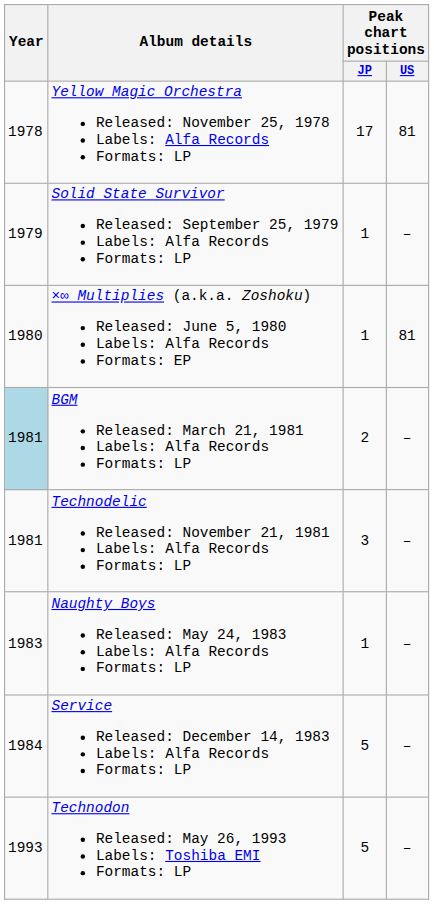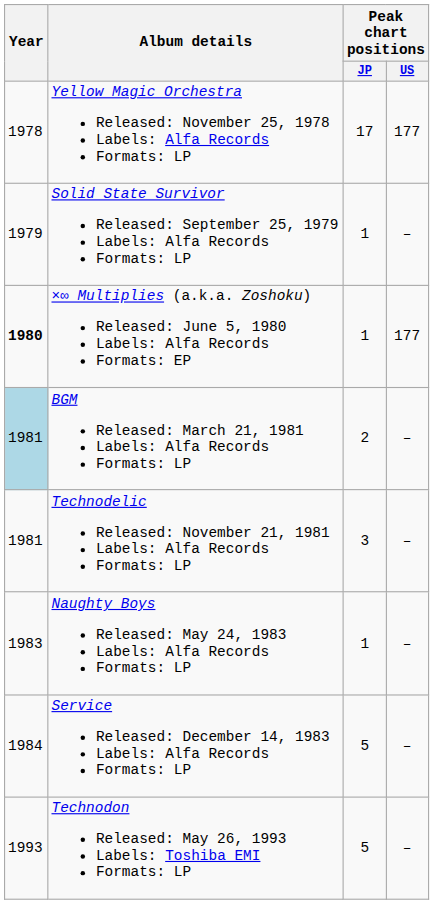(407, 132) 81 -> (407, 132) 177
(25, 336) normal -> (25, 336) bold
(407, 336) 81 -> (407, 336) 177
